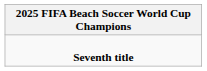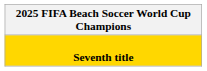(103, 57) no background -> (103, 57) gold background
